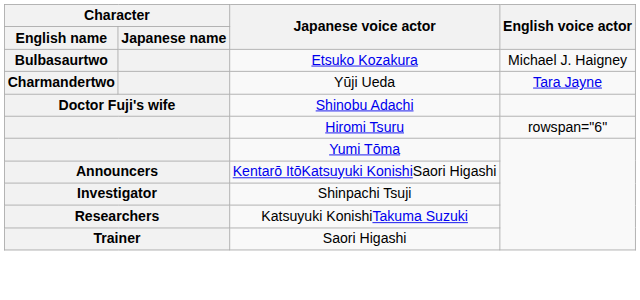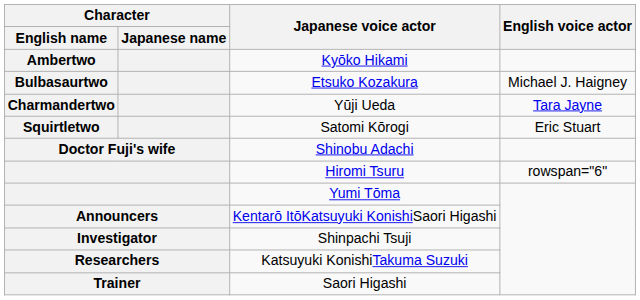+ row: (365, 60)
+ row: (365, 127)
